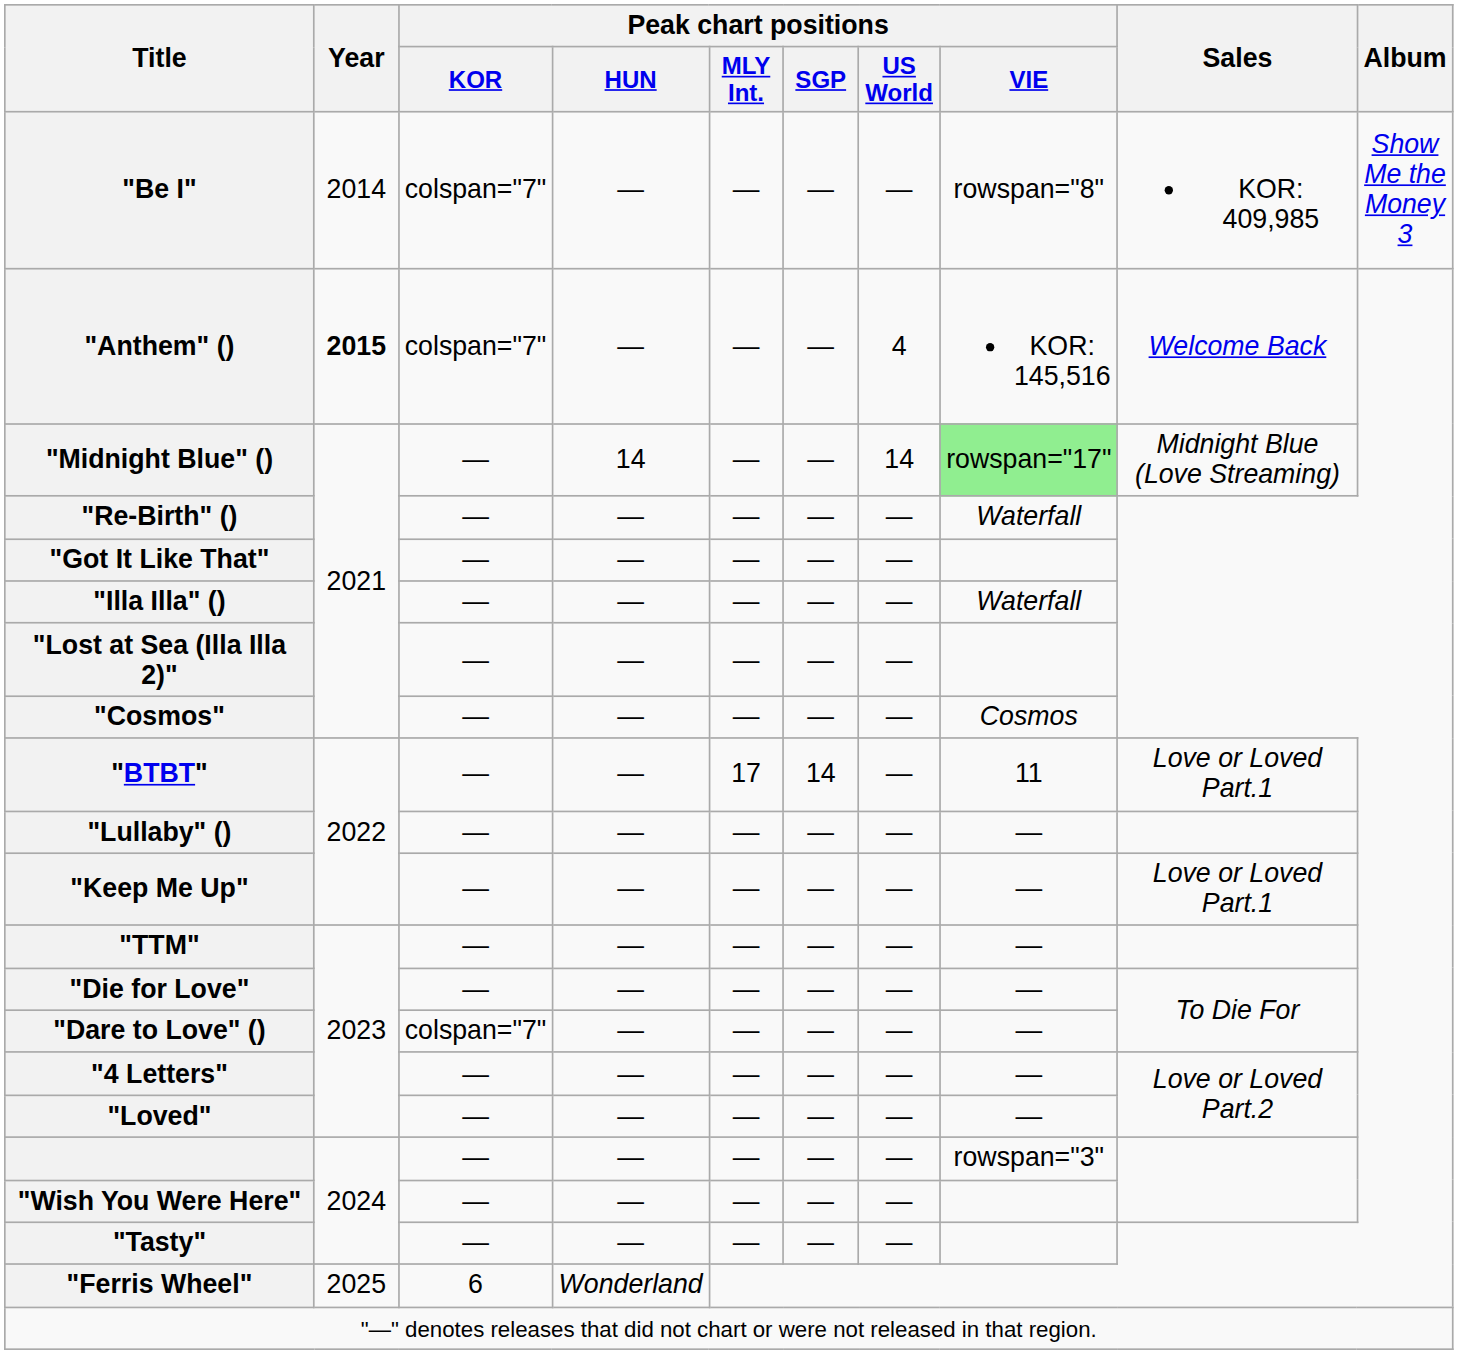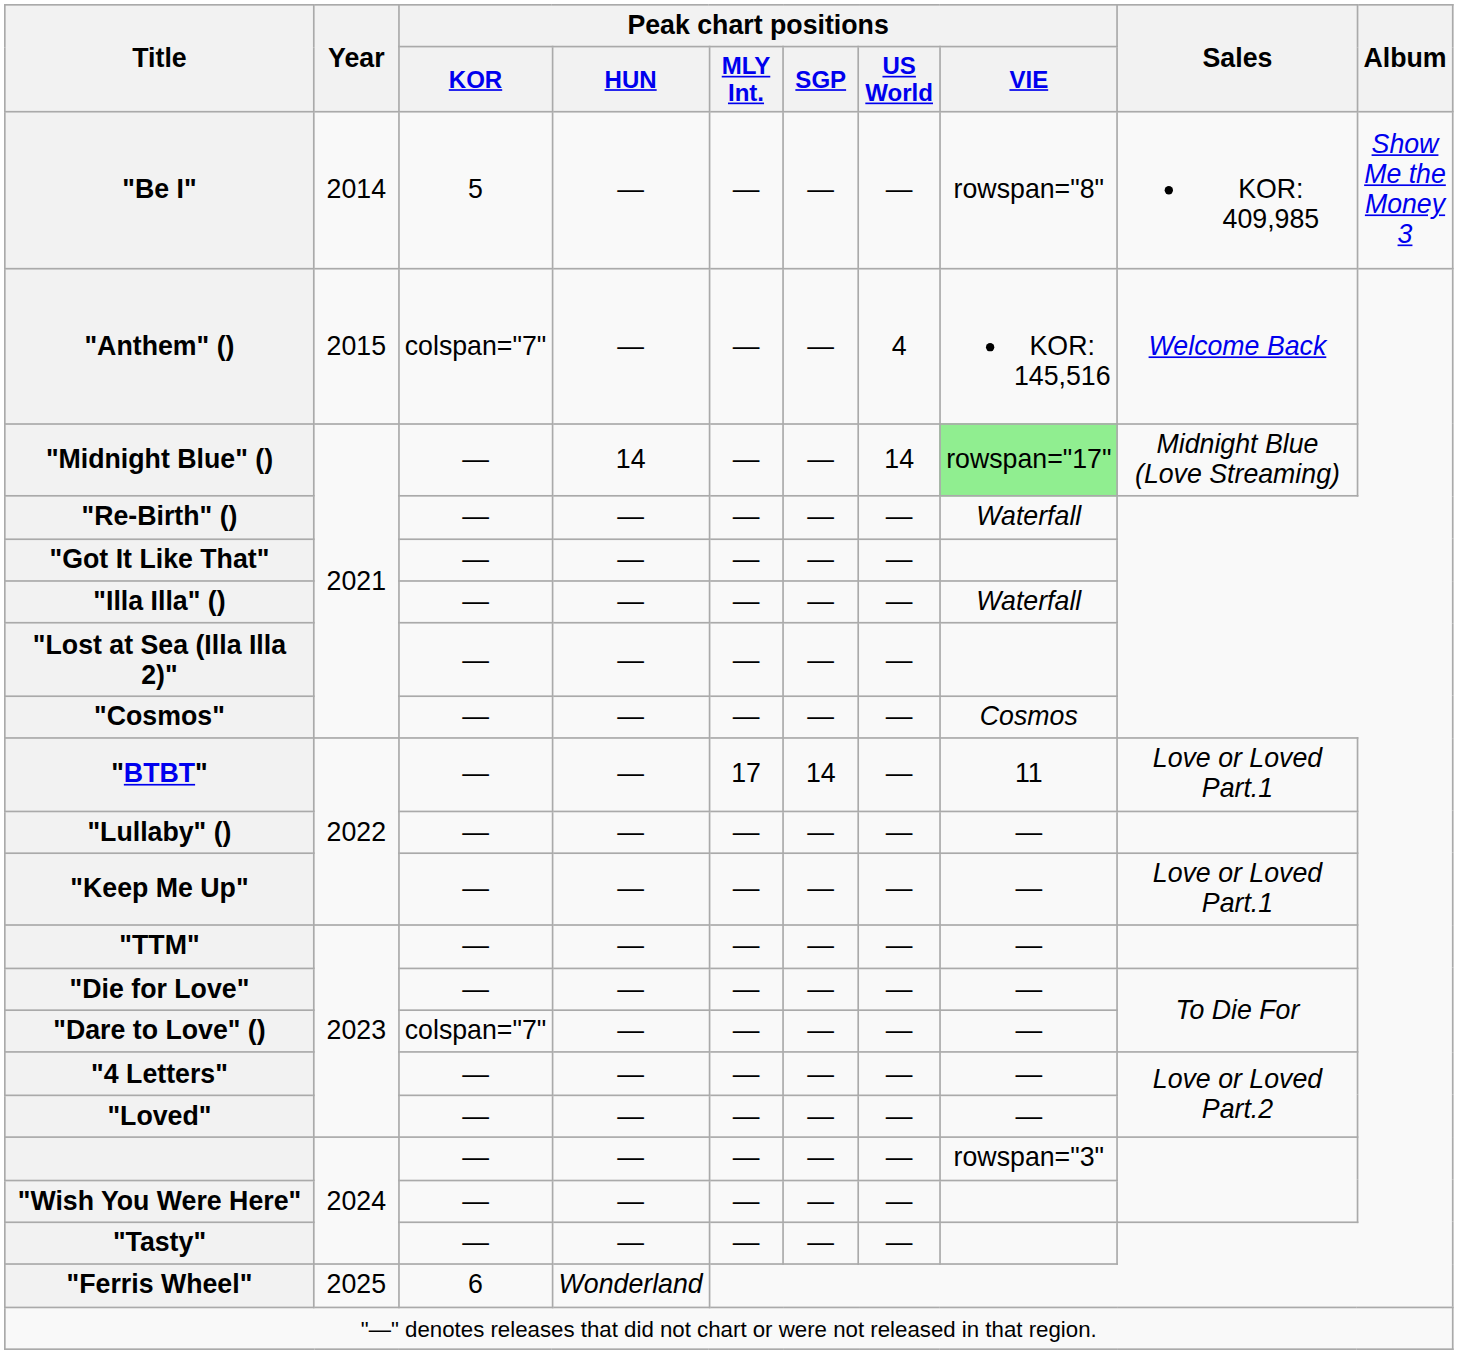(476, 189) colspan="7" -> (476, 189) 5
(356, 345) bold -> (356, 345) normal
